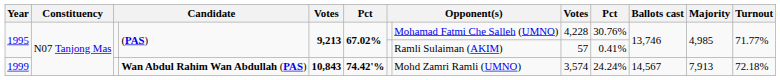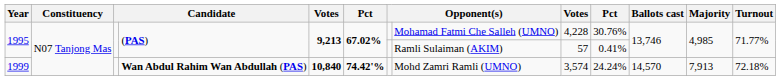(326, 66) 10,843 -> (326, 66) 10,840
(646, 66) 14,567 -> (646, 66) 14,570
